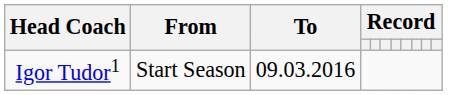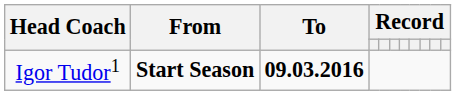(191, 70) normal -> (195, 70) bold
(306, 70) normal -> (314, 70) bold
